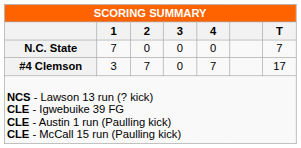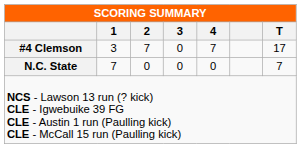rows swapped: (51, 66) <-> (51, 48)
